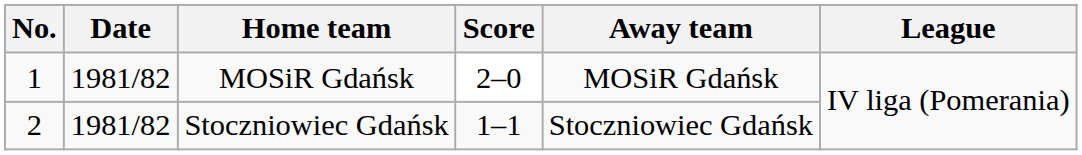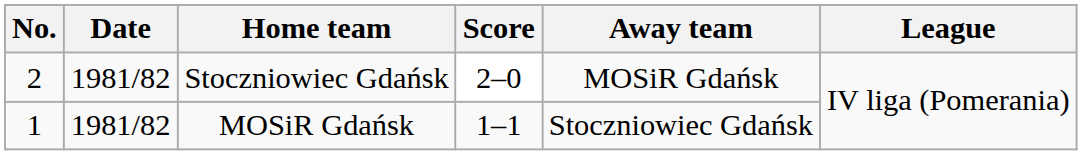(34, 76) 1 -> (34, 76) 2
(317, 76) MOSiR Gdańsk -> (317, 76) Stoczniowiec Gdańsk
(34, 125) 2 -> (34, 125) 1
(317, 125) Stoczniowiec Gdańsk -> (317, 125) MOSiR Gdańsk
